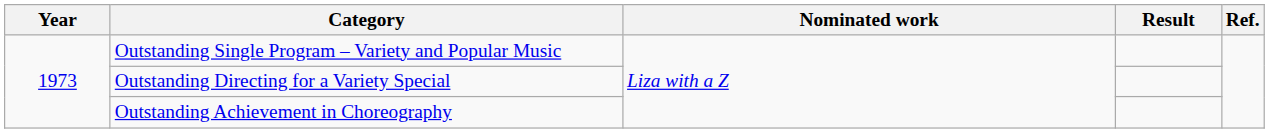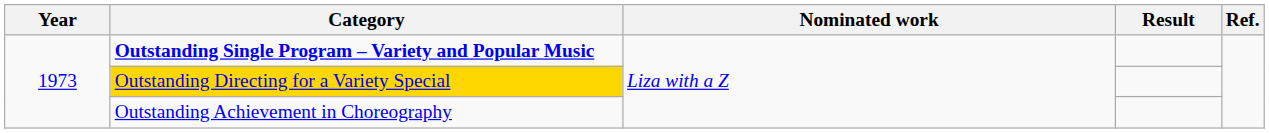(338, 50) normal -> (355, 50) bold
(283, 81) no background -> (283, 81) gold background
